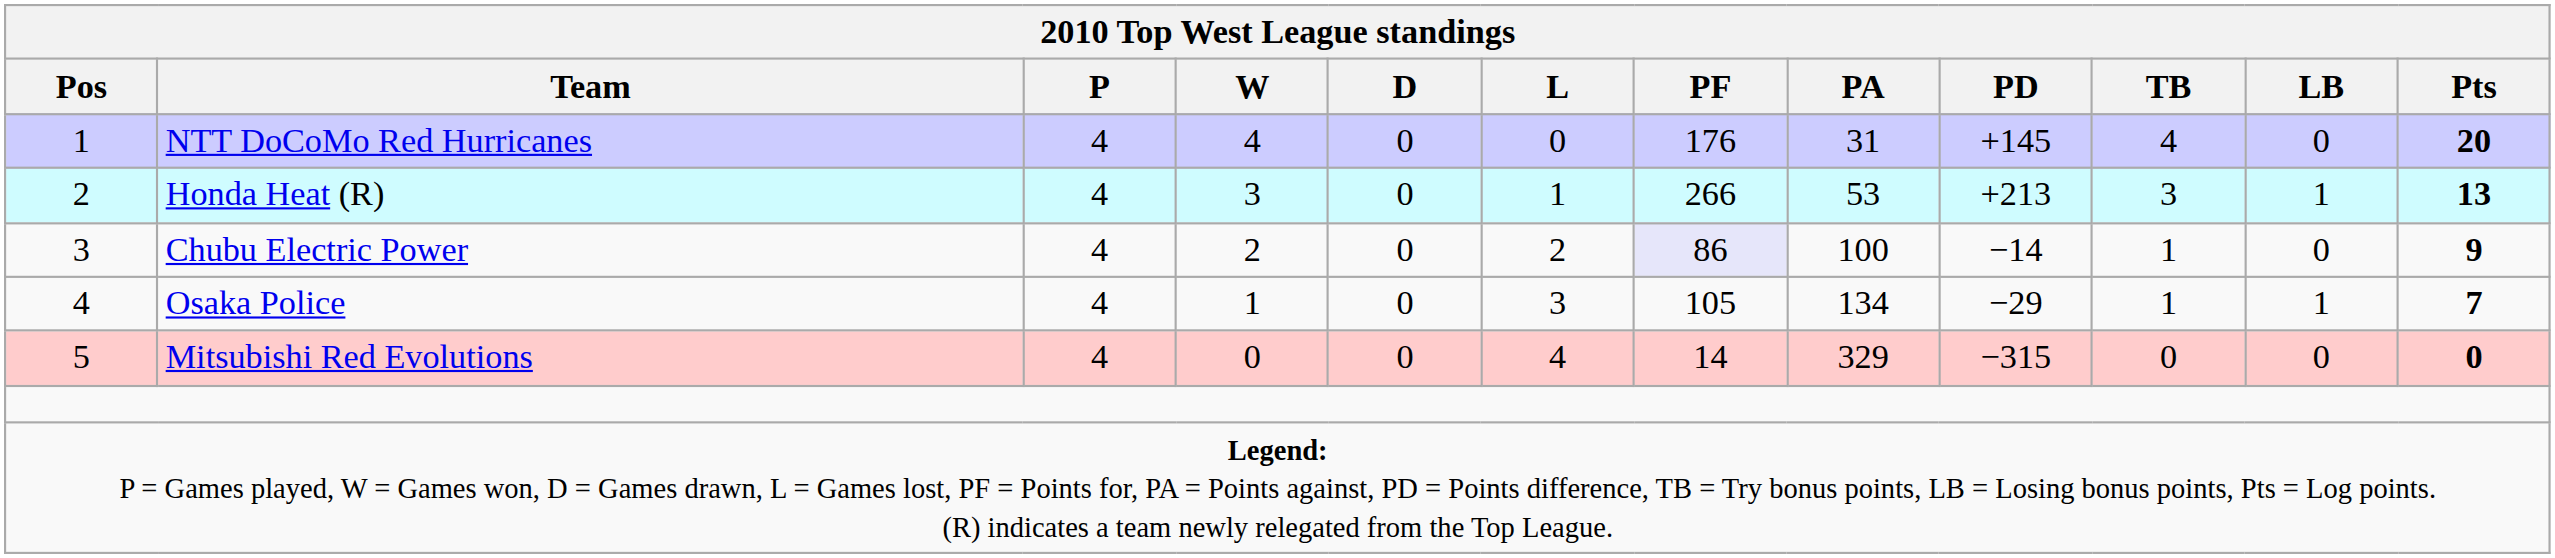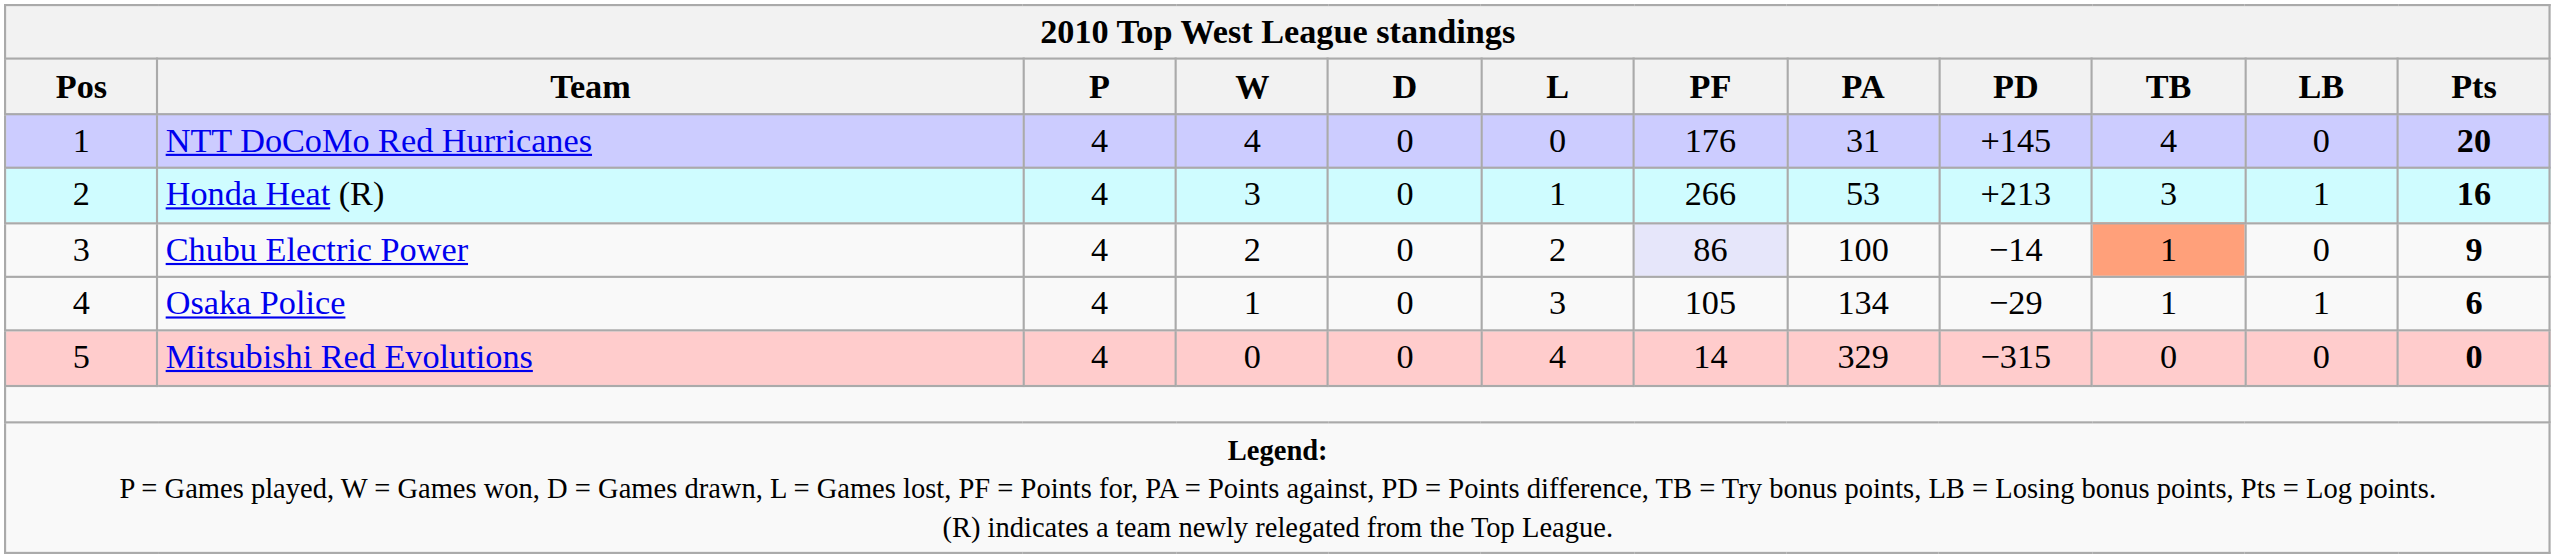(2474, 194) 13 -> (2474, 194) 16
(2169, 248) no background -> (2169, 248) lightsalmon background
(2474, 303) 7 -> (2474, 303) 6
